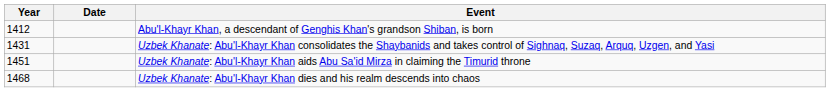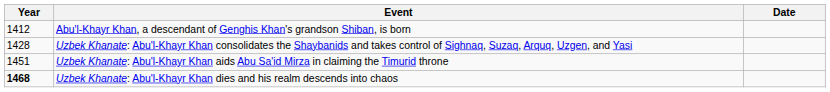columns swapped: (95, 12) <-> (480, 12)
(18, 45) 1431 -> (18, 45) 1428
(18, 78) normal -> (18, 78) bold
